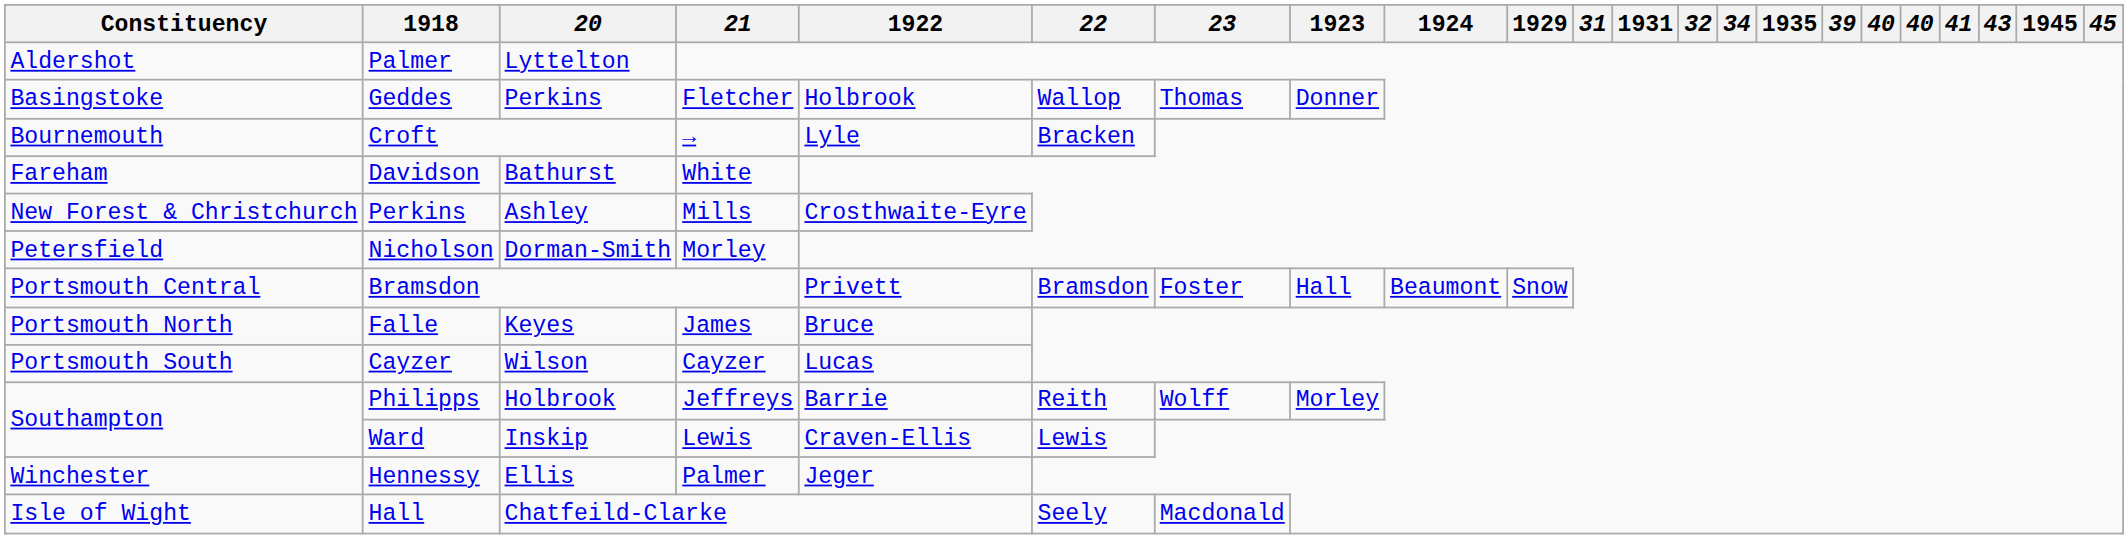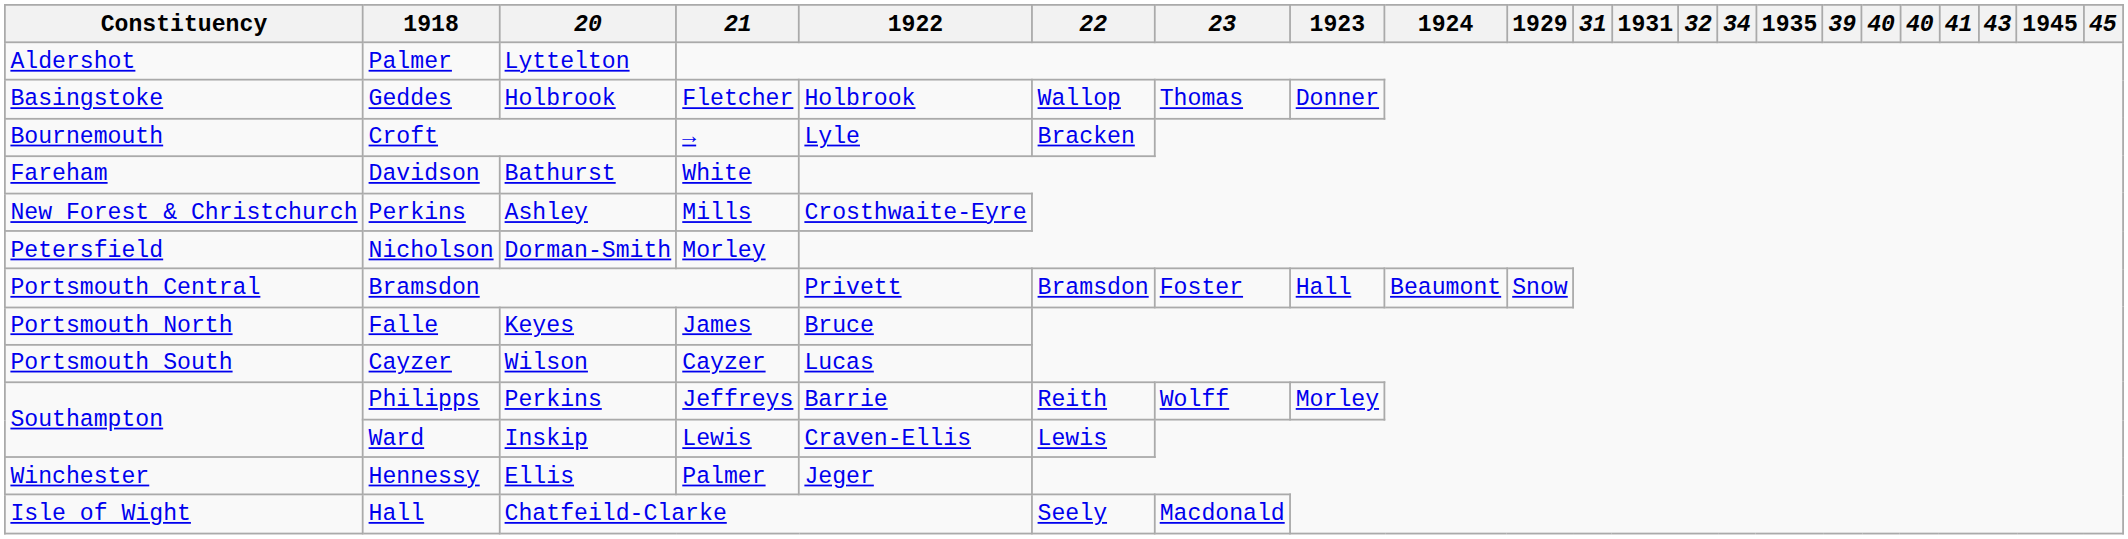(553, 99) Perkins -> (560, 99) Holbrook
(560, 401) Holbrook -> (553, 401) Perkins
